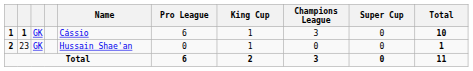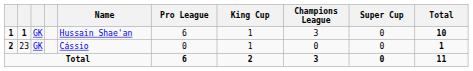(74, 33) Cássio -> (96, 33) Hussain Shae'an
(96, 46) Hussain Shae'an -> (74, 46) Cássio
